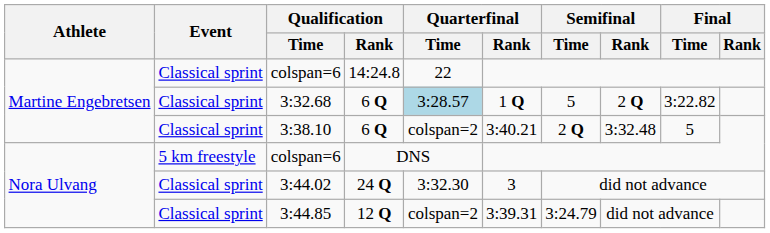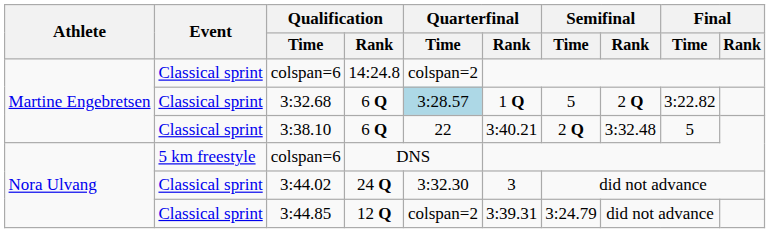(443, 73) 22 -> (443, 73) colspan=2
(443, 129) colspan=2 -> (443, 129) 22
